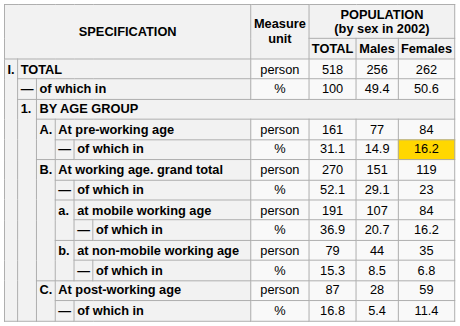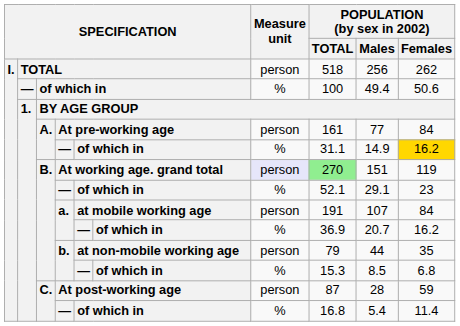(280, 169) no background -> (280, 169) lavender background
(333, 169) no background -> (333, 169) lightgreen background
